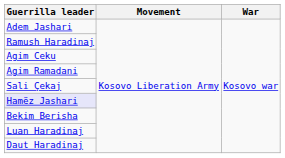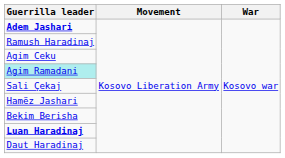(39, 27) normal -> (39, 27) bold
(42, 71) no background -> (42, 71) paleturquoise background
(42, 101) lavender background -> (42, 101) no background
(45, 130) normal -> (45, 130) bold
